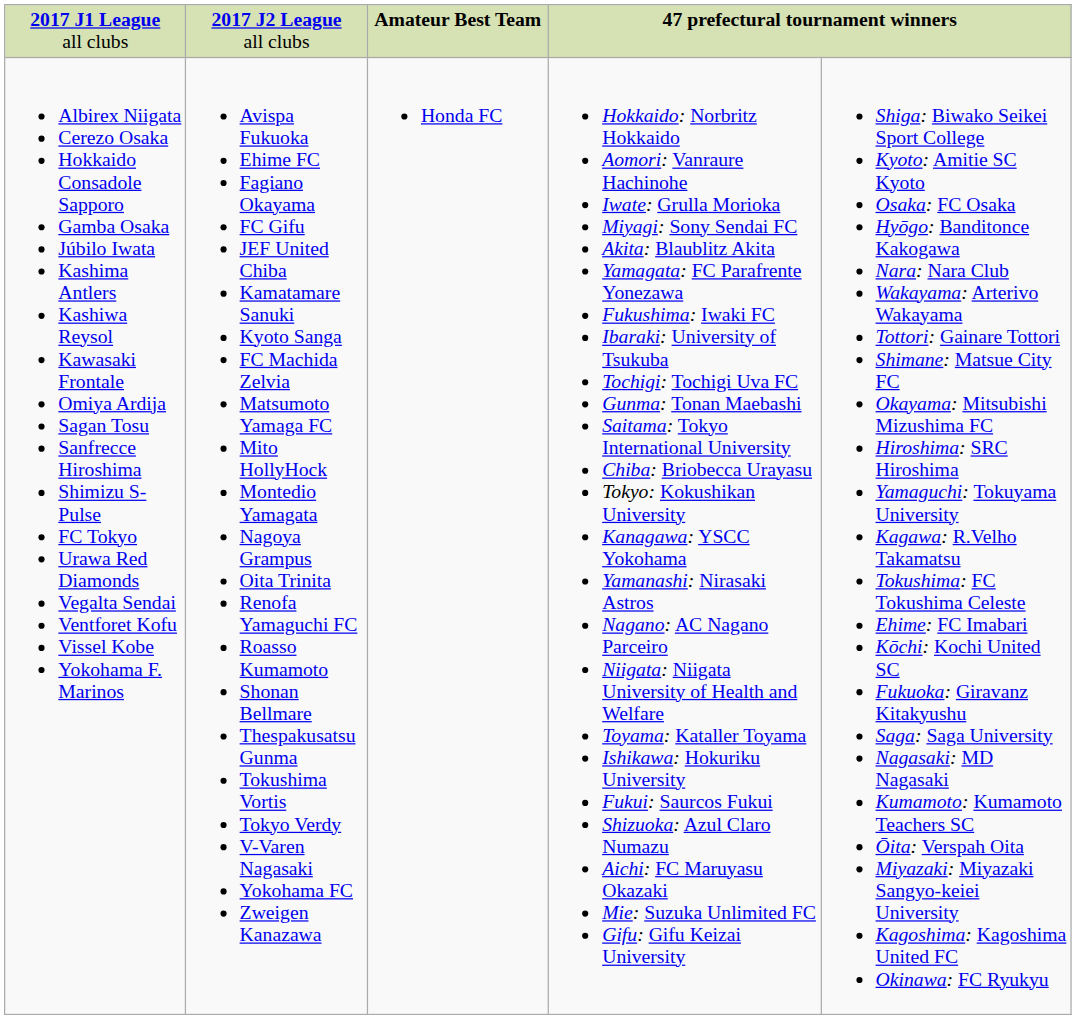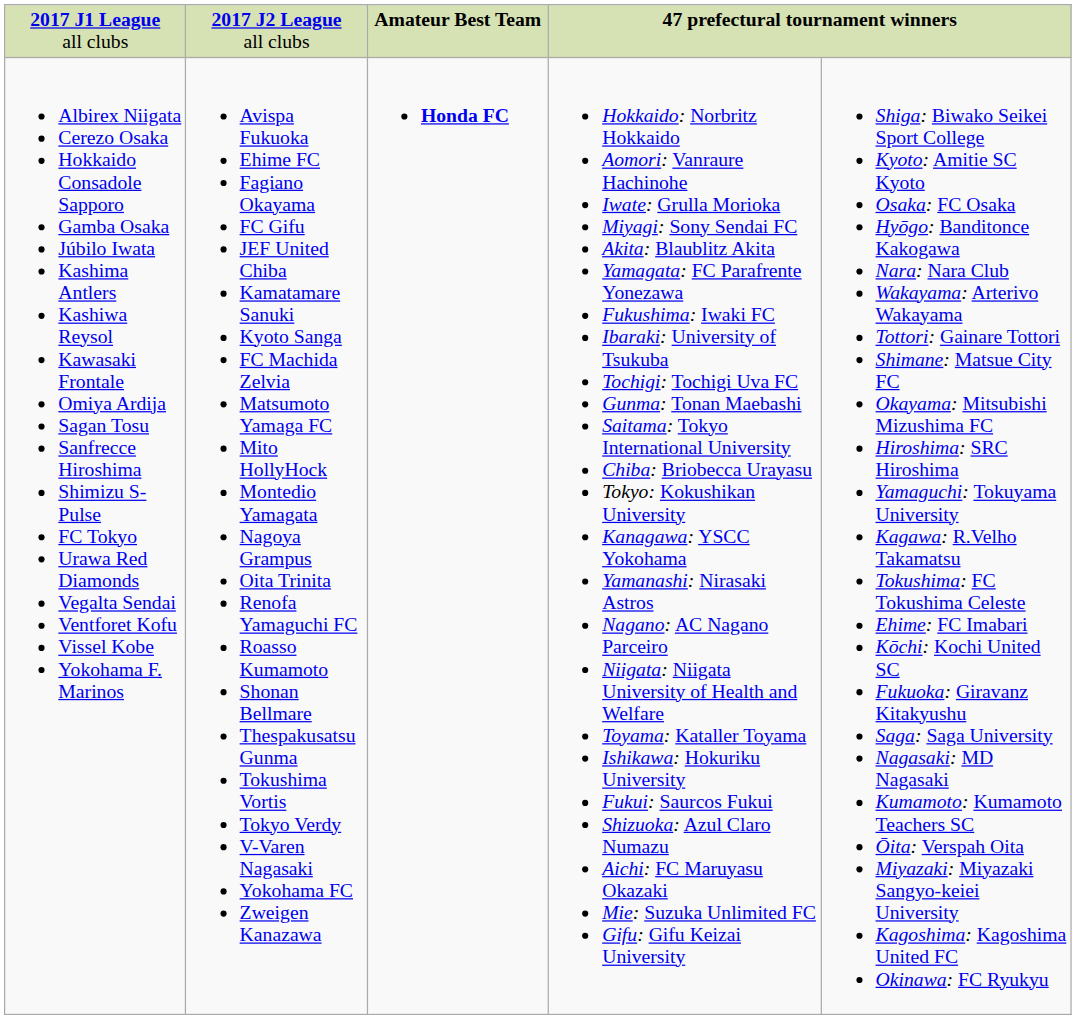(458, 115) normal -> (458, 115) bold
